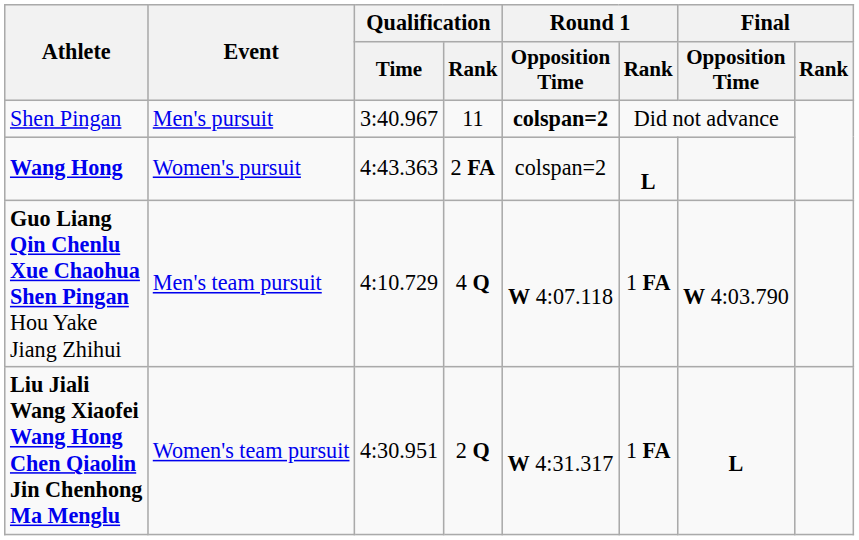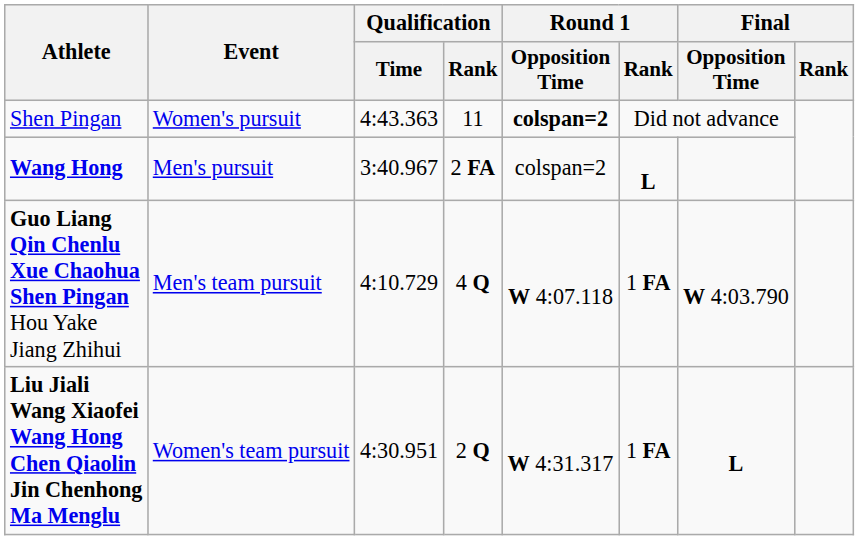(213, 118) Men's pursuit -> (227, 118) Women's pursuit
(399, 118) 3:40.967 -> (399, 118) 4:43.363
(227, 168) Women's pursuit -> (213, 168) Men's pursuit
(399, 168) 4:43.363 -> (399, 168) 3:40.967
